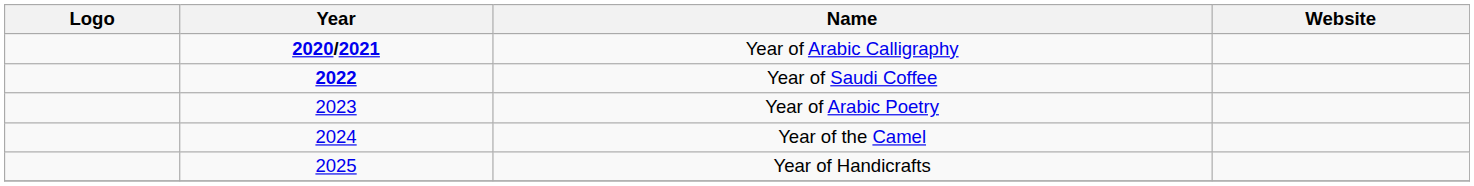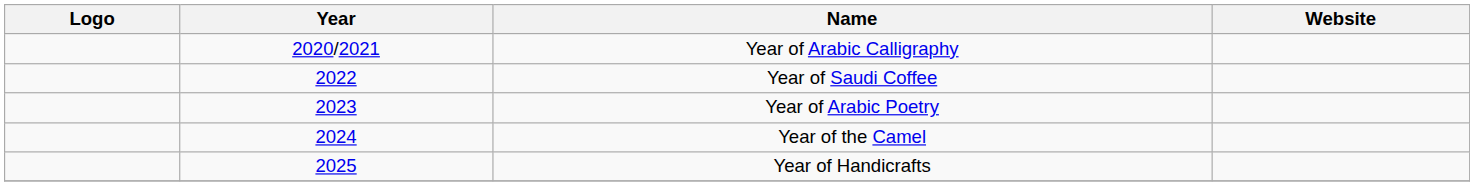(336, 48) bold -> (336, 48) normal
(336, 78) bold -> (336, 78) normal
